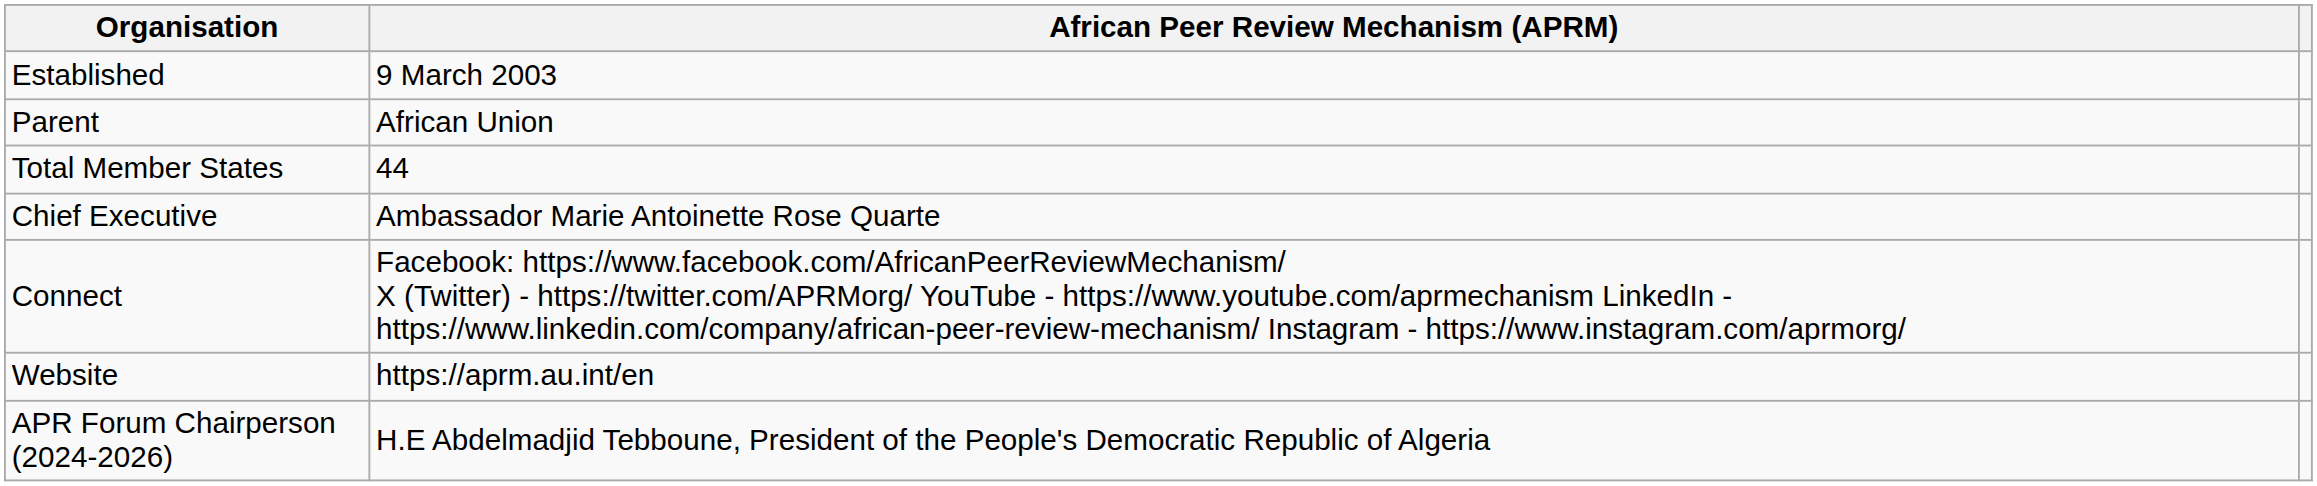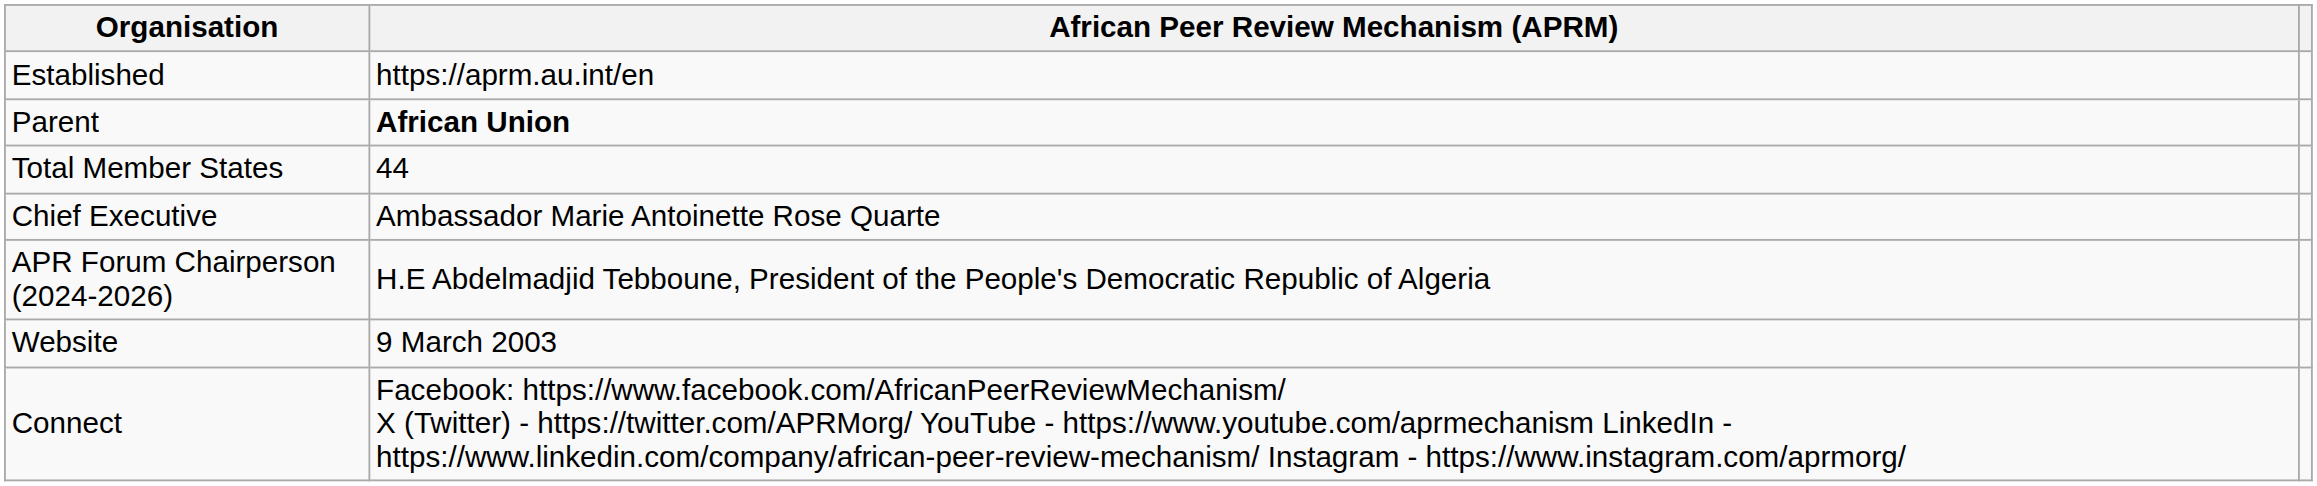(467, 74) 9 March 2003 -> (515, 74) https://aprm.au.int/en
(465, 121) normal -> (473, 121) bold
rows swapped: (174, 439) <-> (67, 295)
(515, 376) https://aprm.au.int/en -> (467, 342) 9 March 2003
